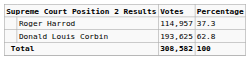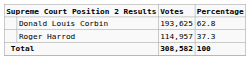rows swapped: (64, 36) <-> (47, 23)
